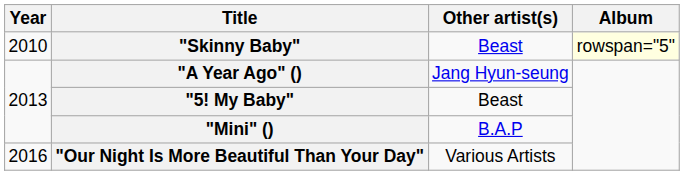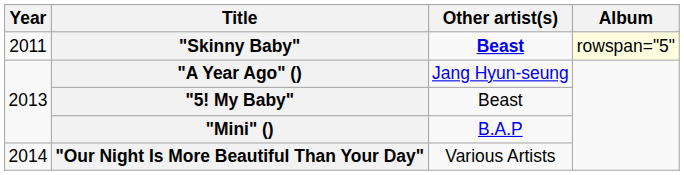(28, 45) 2010 -> (28, 45) 2011
(500, 45) normal -> (500, 45) bold
(28, 156) 2016 -> (28, 156) 2014
